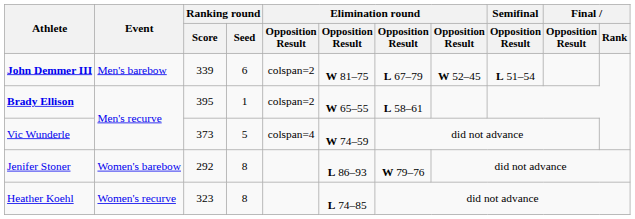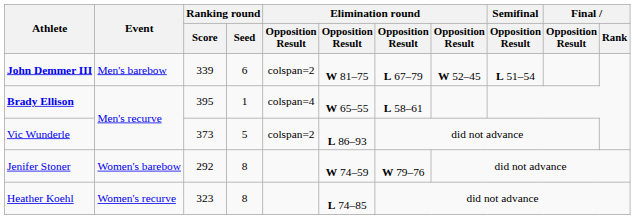(291, 102) colspan=2 -> (291, 102) colspan=4
(291, 134) colspan=4 -> (291, 134) colspan=2
(347, 141) W 74–59 -> (347, 141) L 86–93
(347, 173) L 86–93 -> (347, 173) W 74–59
